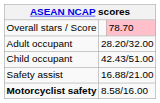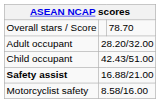(121, 28) pink background -> (121, 28) no background
(35, 75) normal -> (37, 75) bold
(52, 91) bold -> (47, 91) normal
